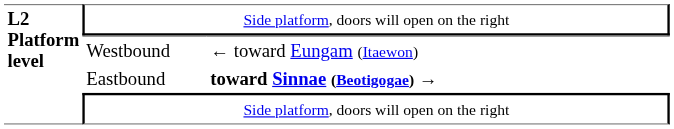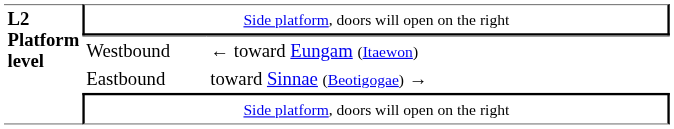(324, 78) bold -> (319, 78) normal
